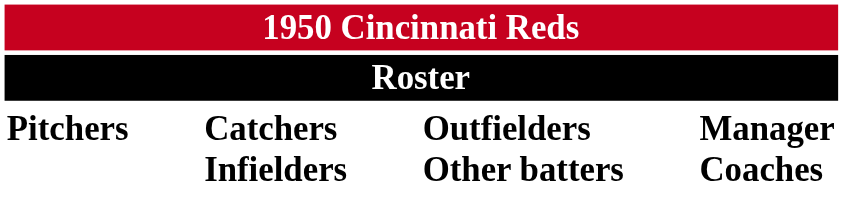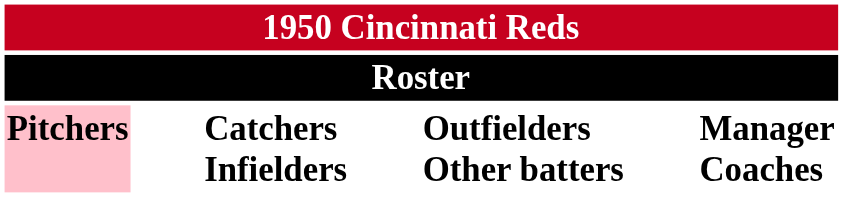(68, 127) no background -> (68, 127) pink background
